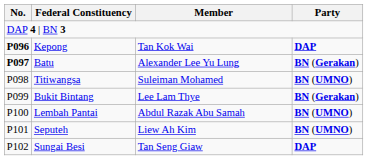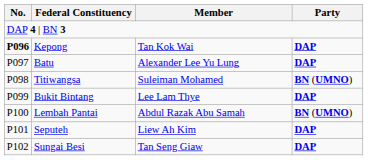(18, 63) bold -> (18, 63) normal
(327, 63) BN (Gerakan) -> (305, 63) DAP
(327, 96) BN (Gerakan) -> (305, 96) DAP
(323, 130) BN (UMNO) -> (305, 130) DAP
